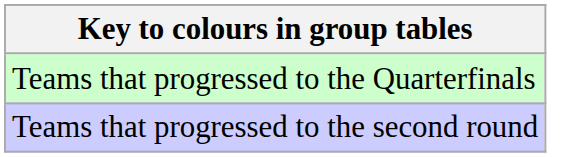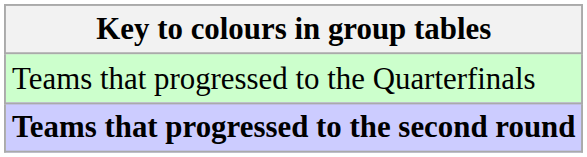(275, 126) normal -> (294, 126) bold
